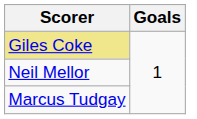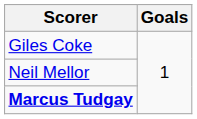(50, 45) khaki background -> (50, 45) no background
(67, 99) normal -> (71, 99) bold
